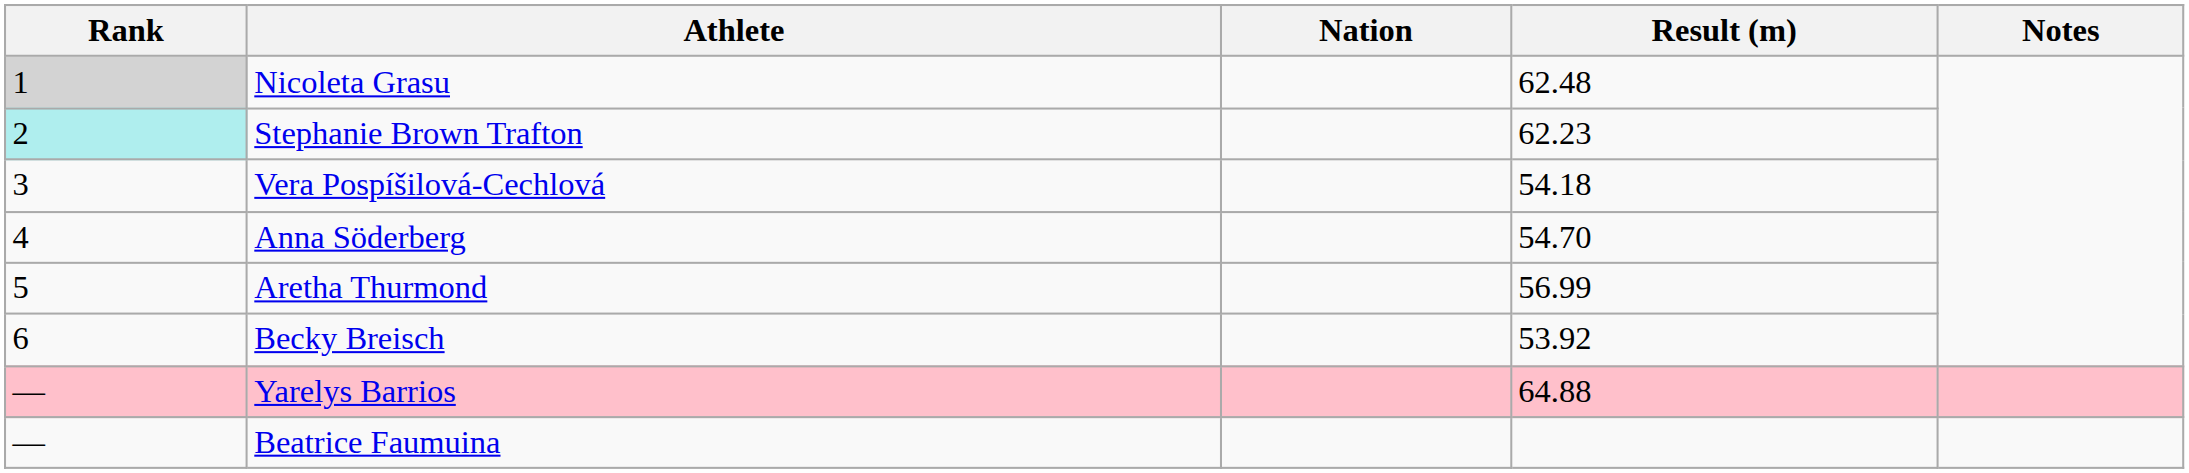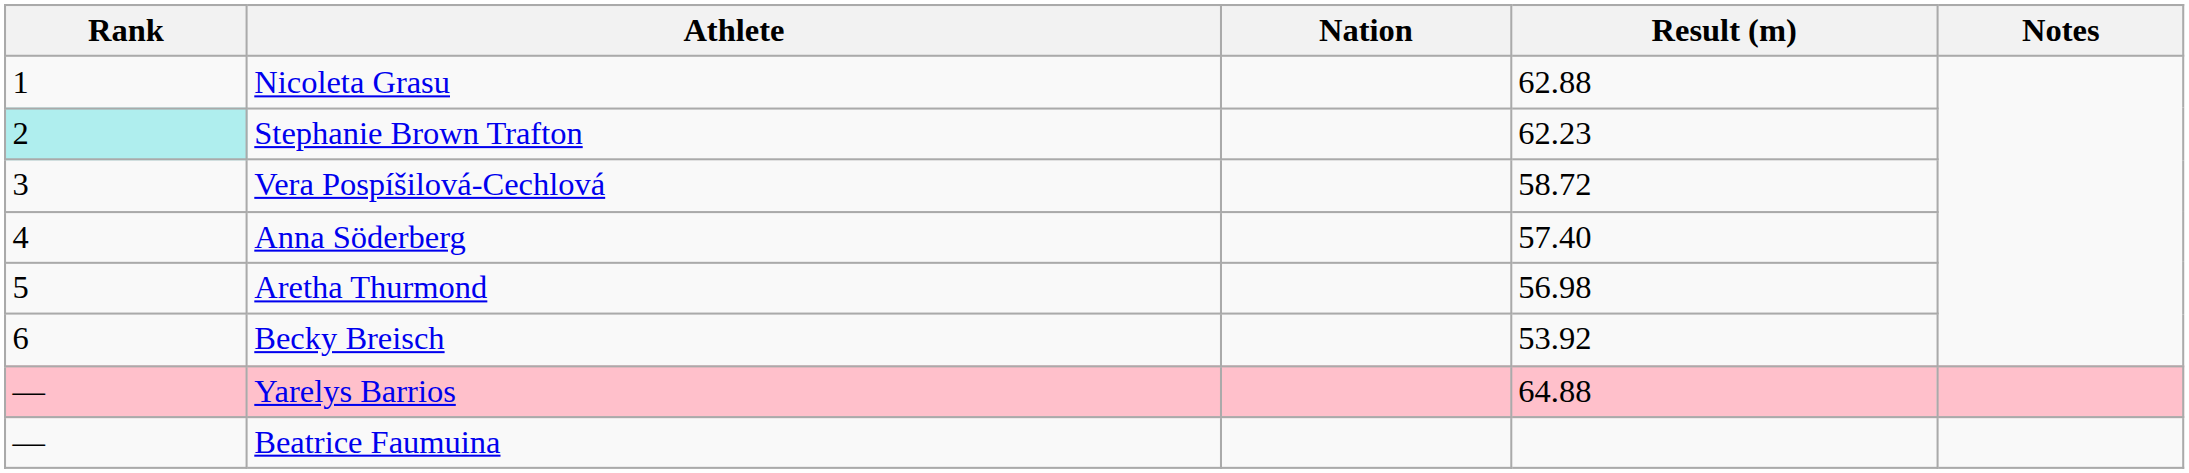(21, 81) lightgrey background -> (21, 81) no background
(1555, 81) 62.48 -> (1555, 81) 62.88
(1555, 184) 54.18 -> (1555, 184) 58.72
(1555, 236) 54.70 -> (1555, 236) 57.40
(1555, 287) 56.99 -> (1555, 287) 56.98
